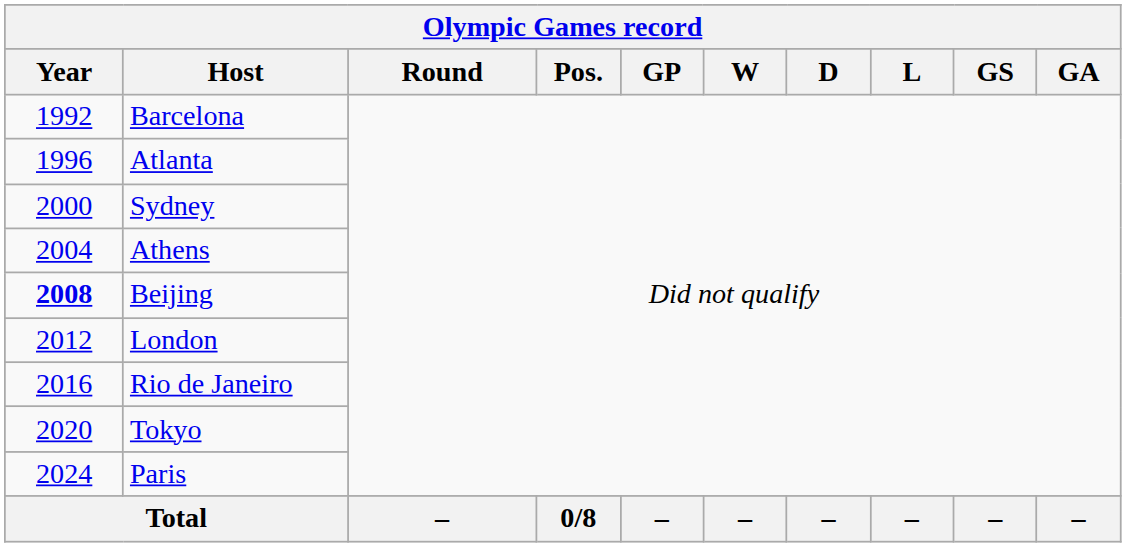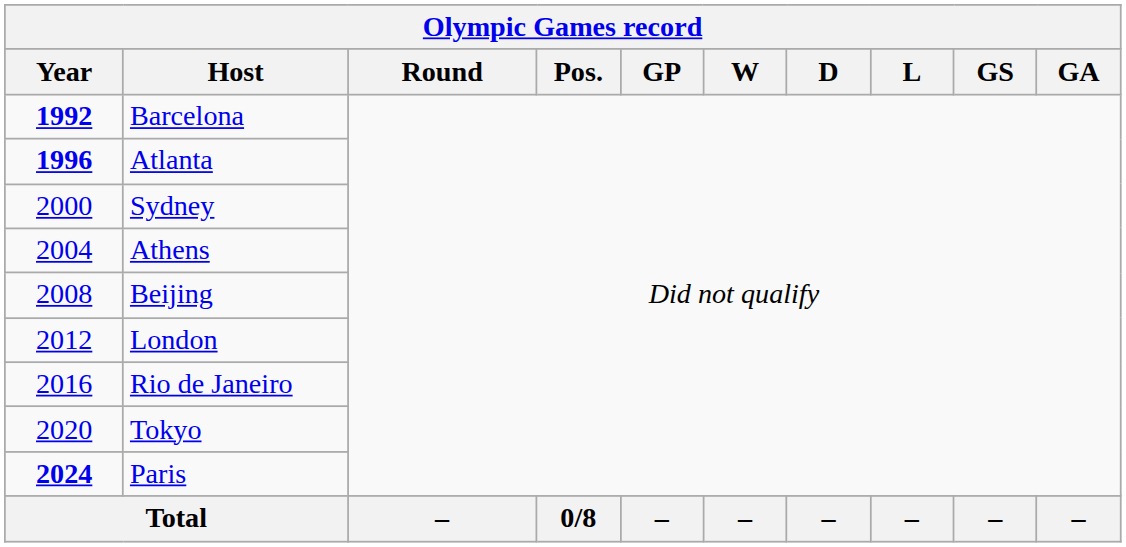(64, 116) normal -> (64, 116) bold
(64, 160) normal -> (64, 160) bold
(64, 294) bold -> (64, 294) normal
(64, 473) normal -> (64, 473) bold
